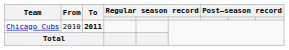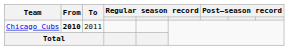(72, 26) normal -> (72, 26) bold
(93, 26) bold -> (93, 26) normal
